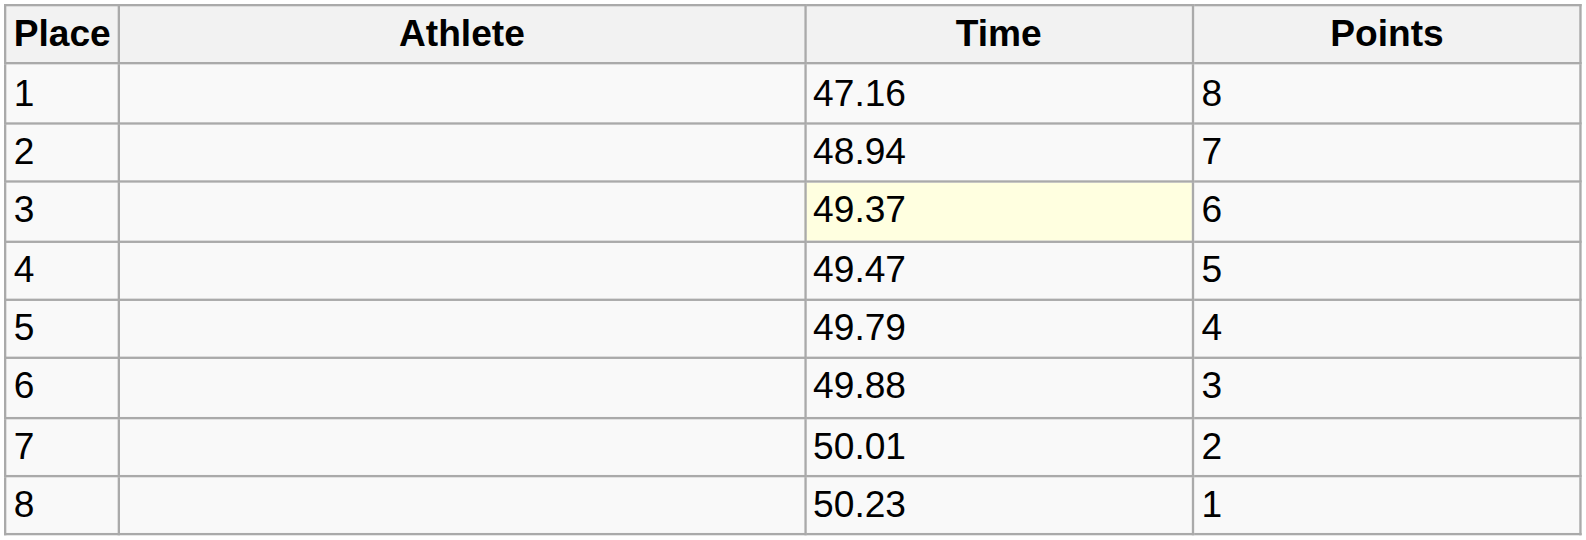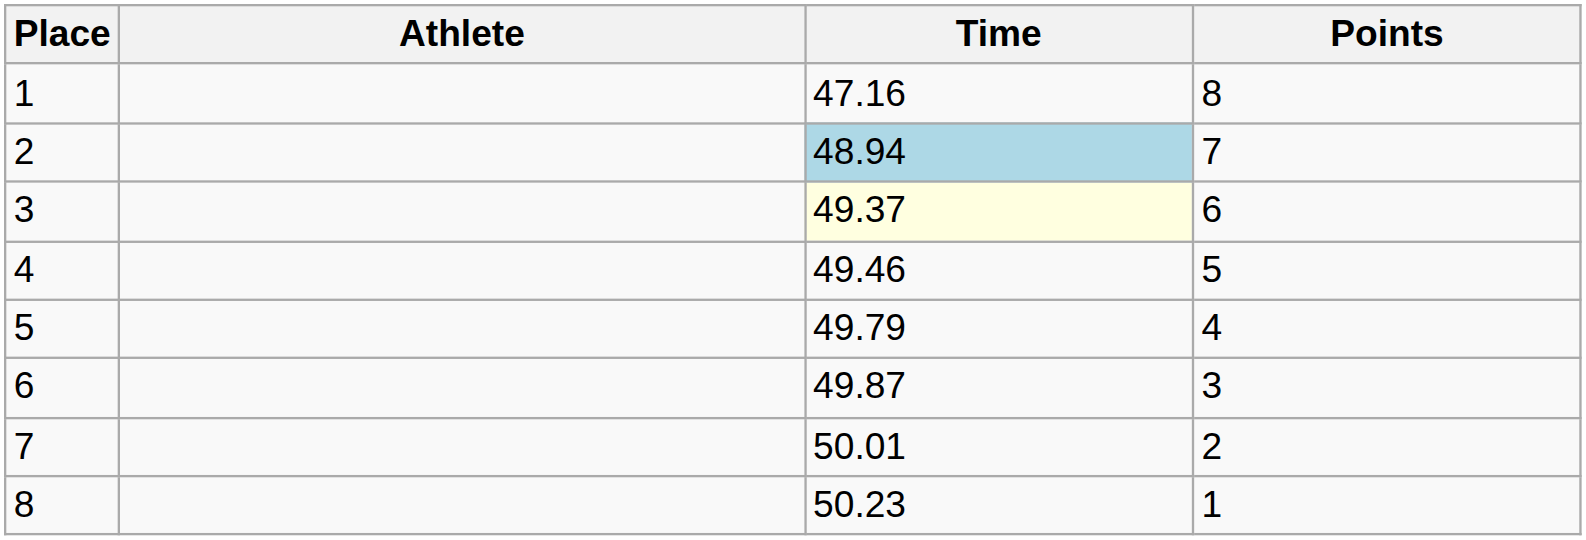(860, 151) no background -> (860, 151) lightblue background
(860, 269) 49.47 -> (860, 269) 49.46
(860, 387) 49.88 -> (860, 387) 49.87
